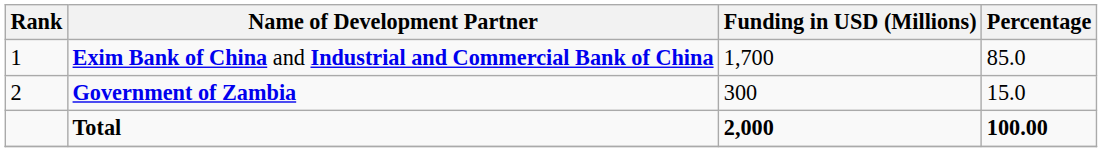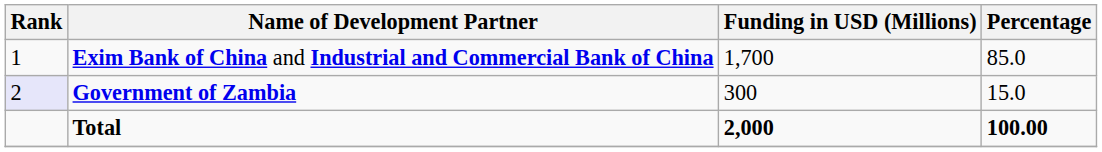(16, 92) no background -> (16, 92) lavender background
